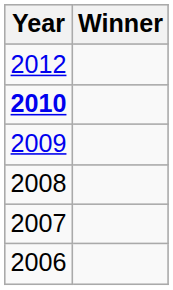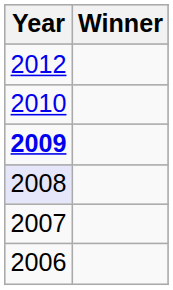(39, 104) bold -> (39, 104) normal
(39, 143) normal -> (39, 143) bold
(39, 183) no background -> (39, 183) lavender background
